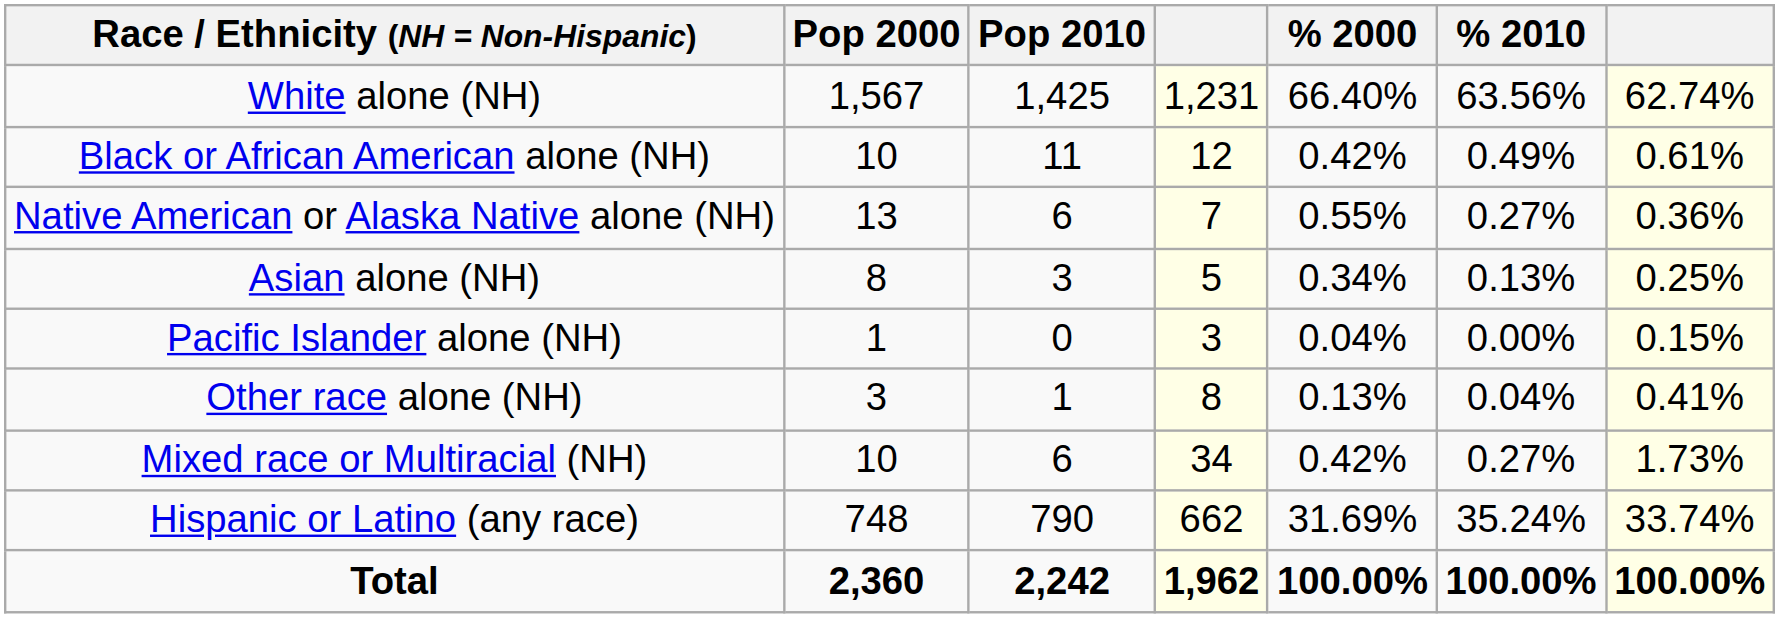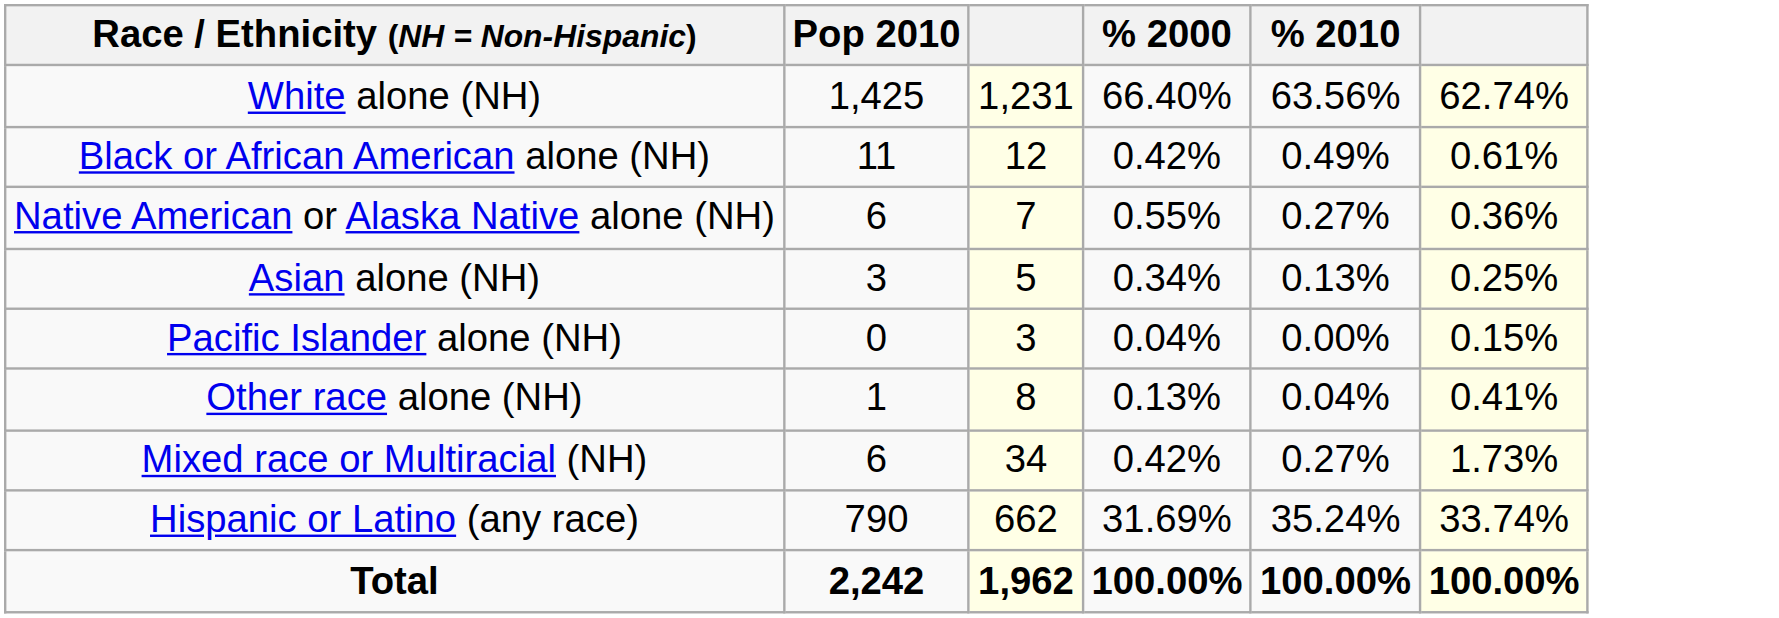- column: (877, 34)
